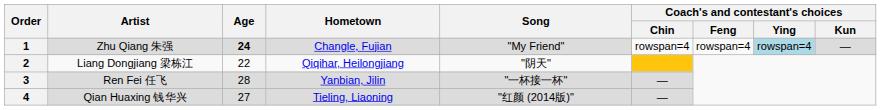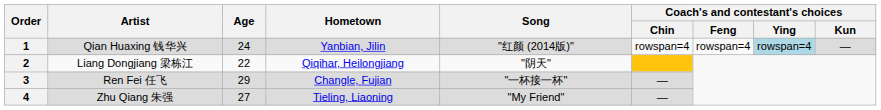(135, 46) Zhu Qiang 朱强 -> (135, 46) Qian Huaxing 钱华兴
(244, 46) bold -> (244, 46) normal
(353, 46) Changle, Fujian -> (353, 46) Yanbian, Jilin
(536, 46) "My Friend" -> (536, 46) "红颜 (2014版)"
(244, 80) 28 -> (244, 80) 29
(353, 80) Yanbian, Jilin -> (353, 80) Changle, Fujian
(135, 97) Qian Huaxing 钱华兴 -> (135, 97) Zhu Qiang 朱强
(536, 97) "红颜 (2014版)" -> (536, 97) "My Friend"
